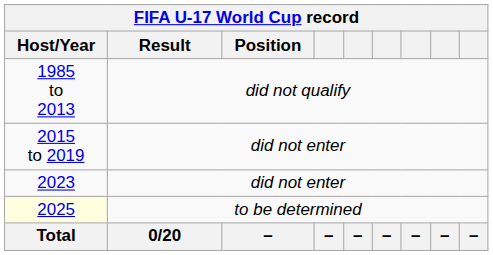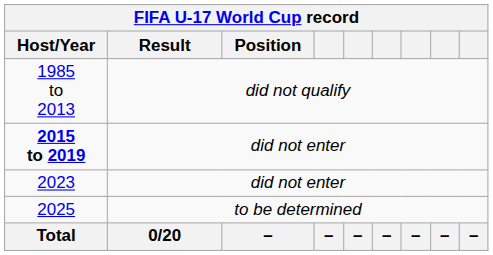(56, 146) normal -> (56, 146) bold
(56, 209) lightyellow background -> (56, 209) no background
